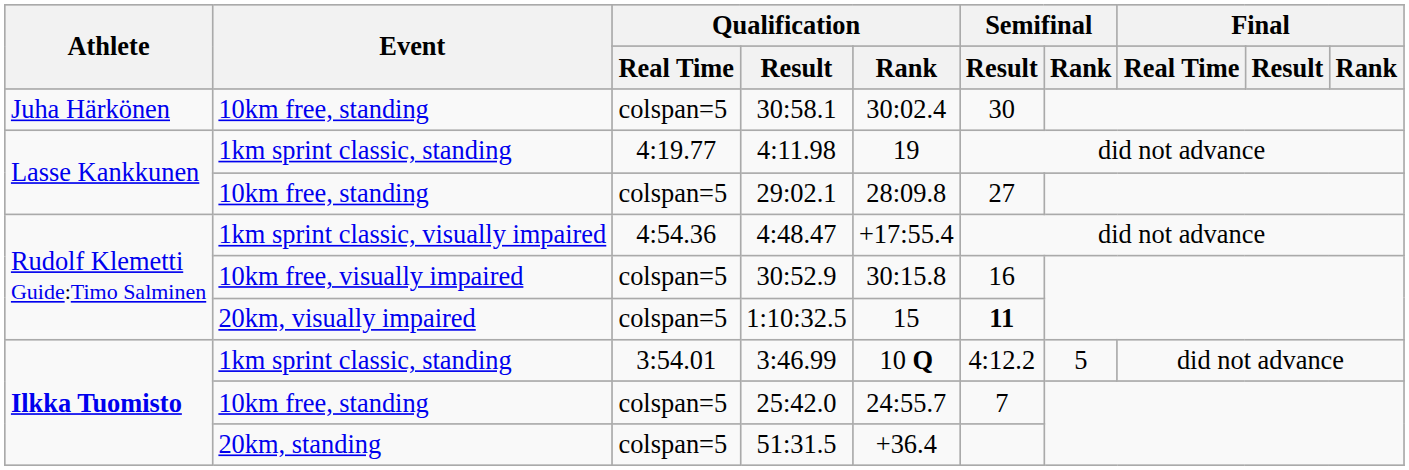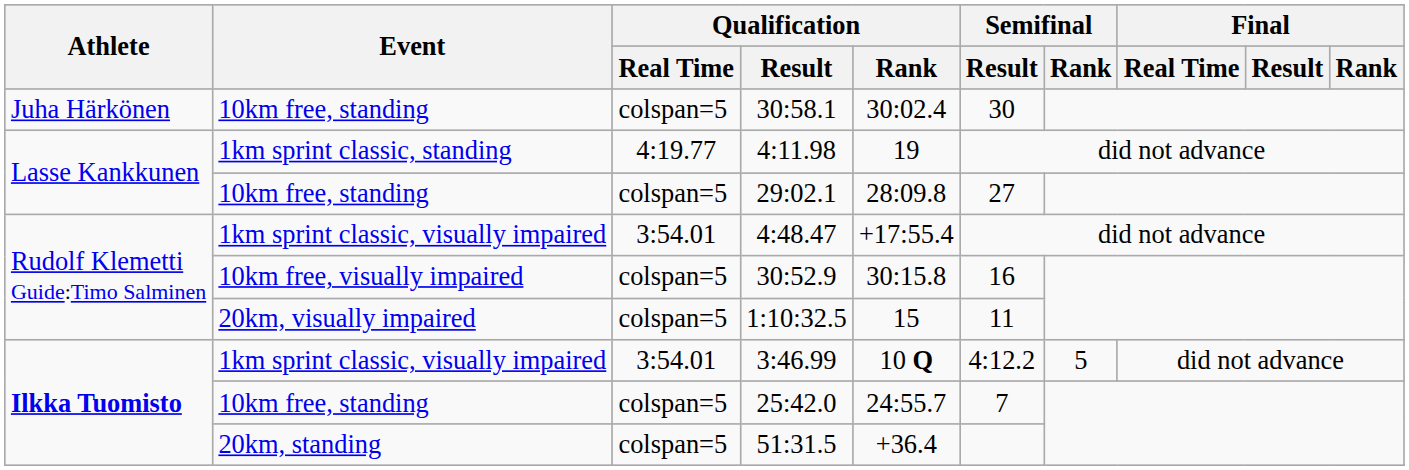(676, 234) 4:54.36 -> (676, 234) 3:54.01
(1002, 318) bold -> (1002, 318) normal
(365, 360) 1km sprint classic, standing -> (412, 360) 1km sprint classic, visually impaired
